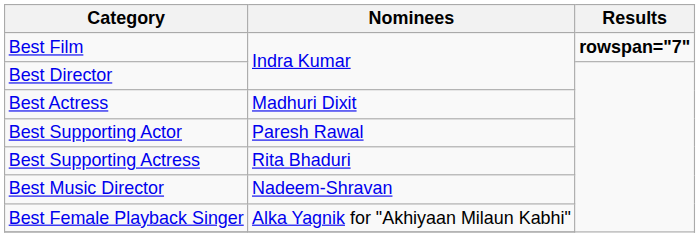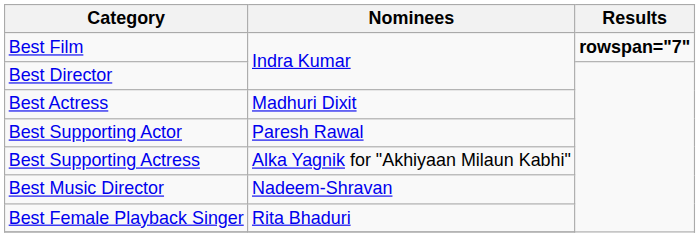(301, 160) Rita Bhaduri -> (411, 160) Alka Yagnik for "Akhiyaan Milaun Kabhi"
(411, 217) Alka Yagnik for "Akhiyaan Milaun Kabhi" -> (301, 217) Rita Bhaduri
